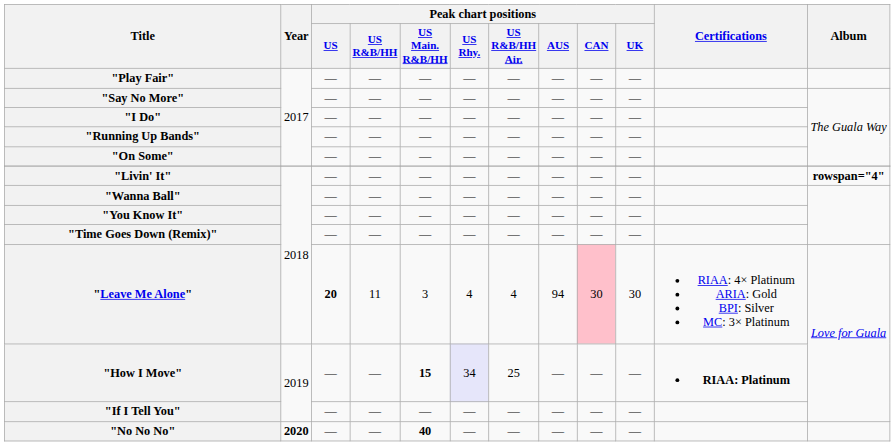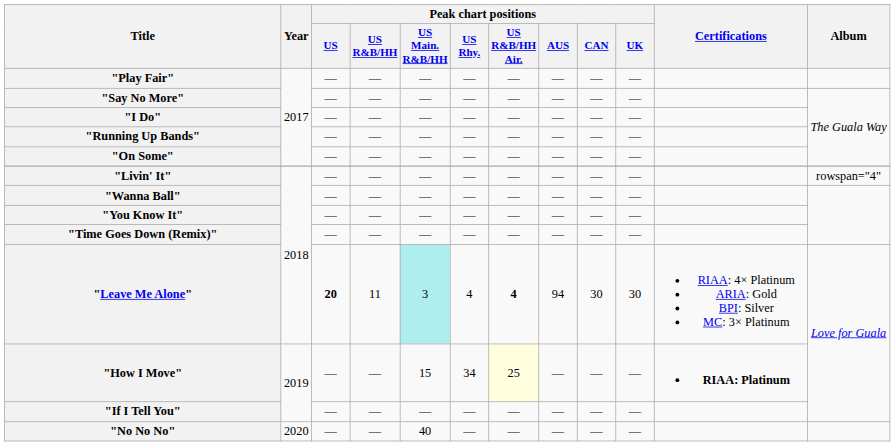(849, 175) bold -> (849, 175) normal
(425, 294) no background -> (425, 294) paleturquoise background
(514, 294) normal -> (514, 294) bold
(596, 294) pink background -> (596, 294) no background
(425, 372) bold -> (425, 372) normal
(469, 372) lavender background -> (469, 372) no background
(514, 372) no background -> (514, 372) lightyellow background
(296, 431) bold -> (296, 431) normal
(425, 431) bold -> (425, 431) normal
